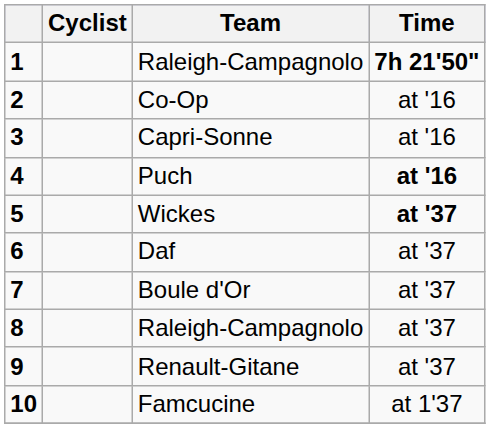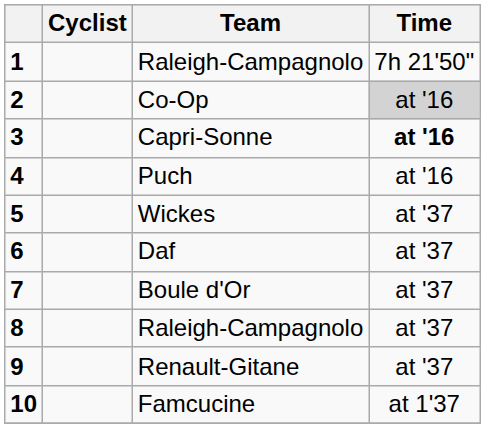(427, 61) bold -> (424, 61) normal
(427, 99) no background -> (424, 99) lightgrey background
(427, 137) normal -> (424, 137) bold
(427, 175) bold -> (424, 175) normal
(427, 213) bold -> (424, 213) normal
